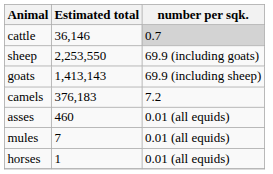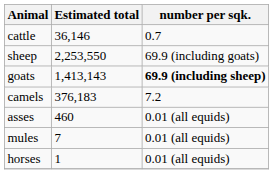(153, 35) lightgrey background -> (153, 35) no background
(203, 76) normal -> (205, 76) bold
